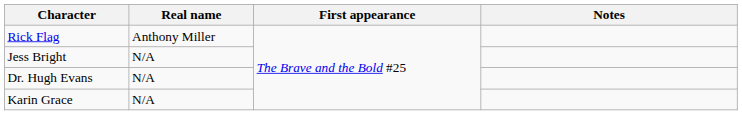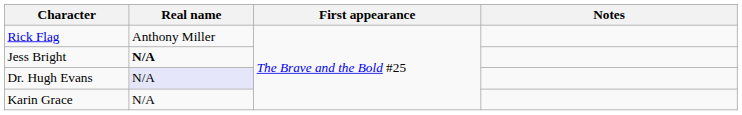(144, 57) normal -> (144, 57) bold
(144, 78) no background -> (144, 78) lavender background
